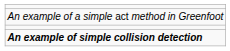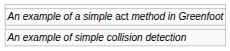(105, 37) bold -> (97, 37) normal
